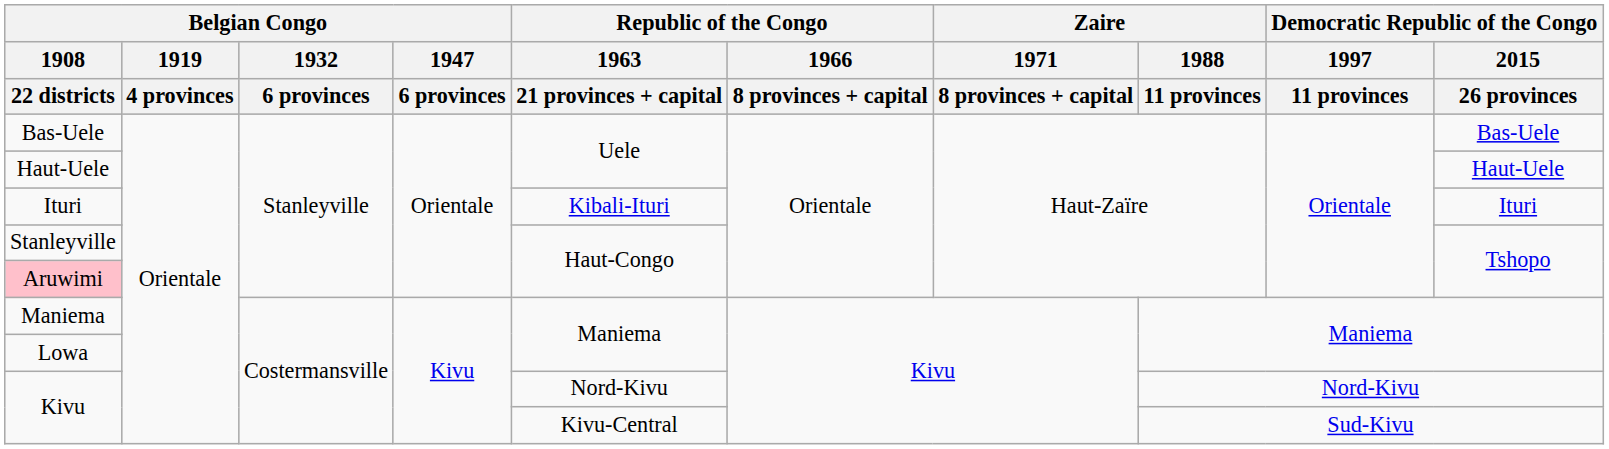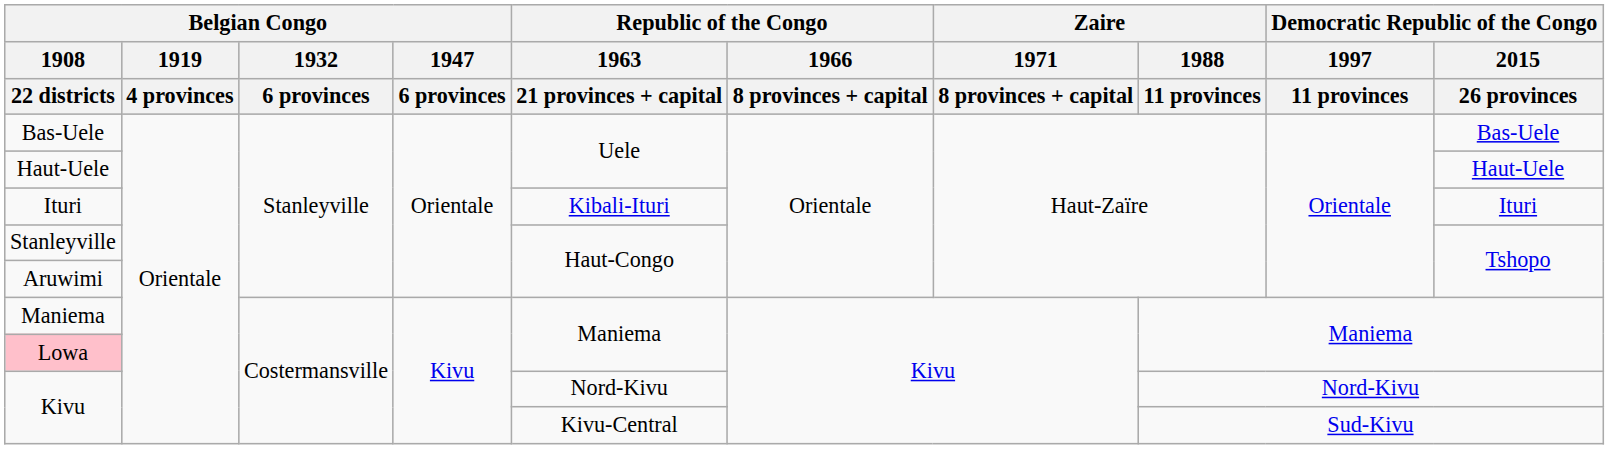(63, 279) pink background -> (63, 279) no background
(63, 352) no background -> (63, 352) pink background
